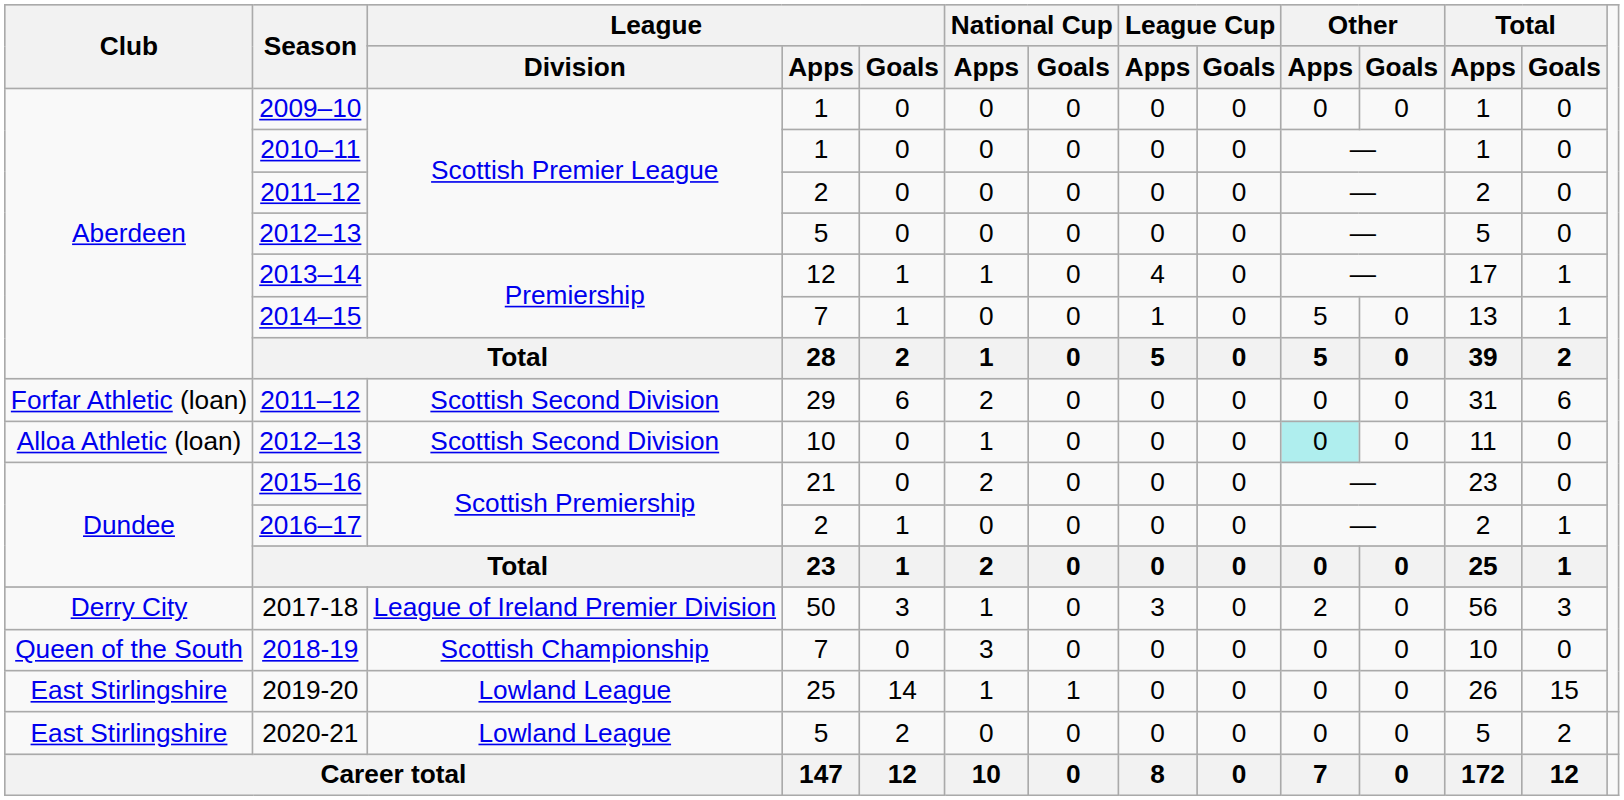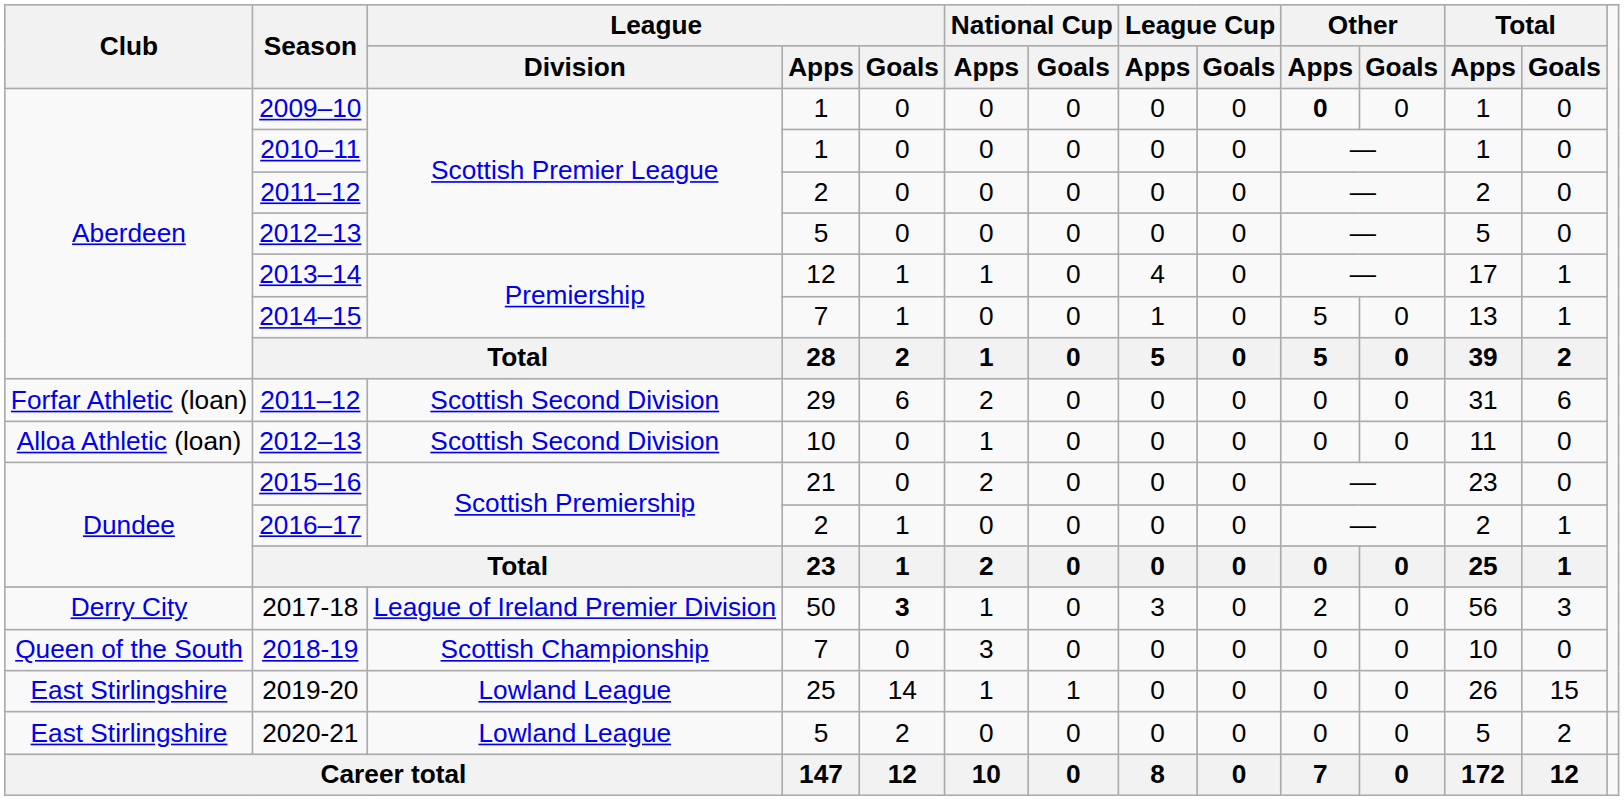(1320, 108) normal -> (1320, 108) bold
(1320, 441) paleturquoise background -> (1320, 441) no background
(902, 607) normal -> (902, 607) bold
